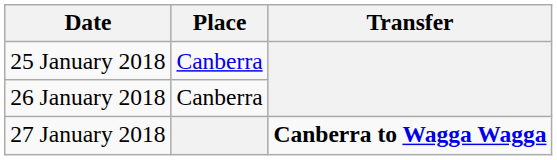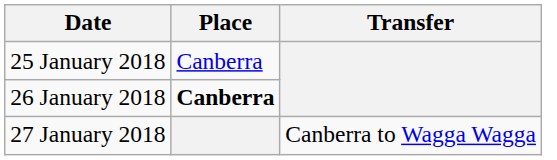(220, 97) normal -> (225, 97) bold
(410, 135) bold -> (411, 135) normal
